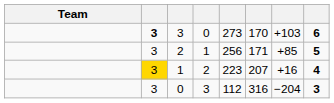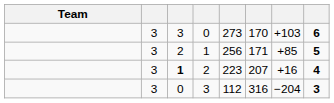(154, 33) bold -> (154, 33) normal
(154, 70) gold background -> (154, 70) no background
(180, 70) normal -> (180, 70) bold
